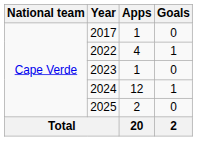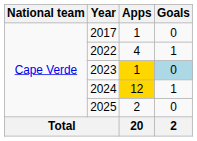(137, 70) no background -> (137, 70) gold background
(174, 70) no background -> (174, 70) lightblue background
(137, 88) no background -> (137, 88) gold background
